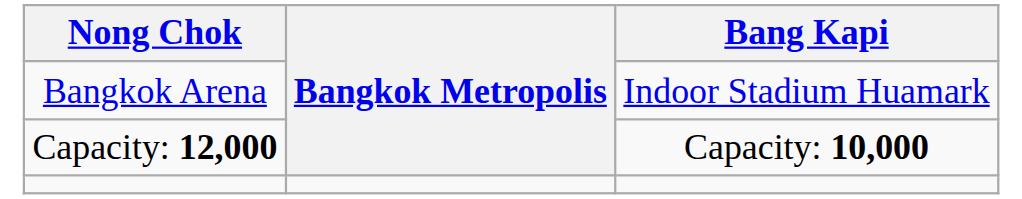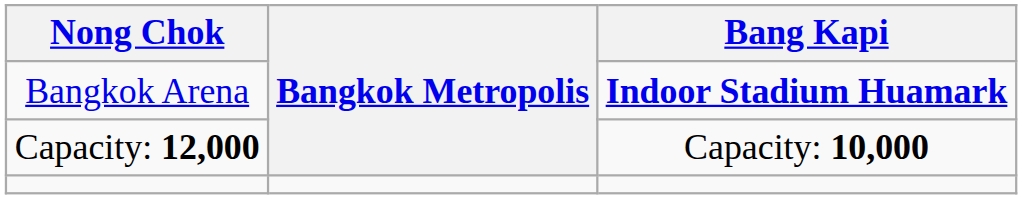(807, 89) normal -> (807, 89) bold
